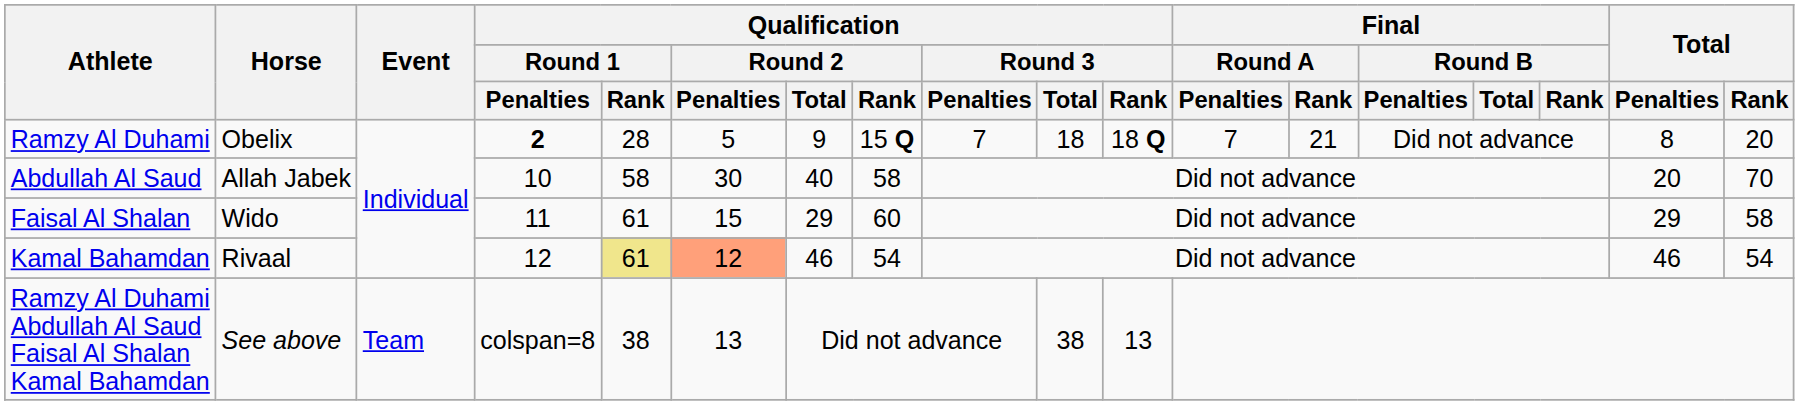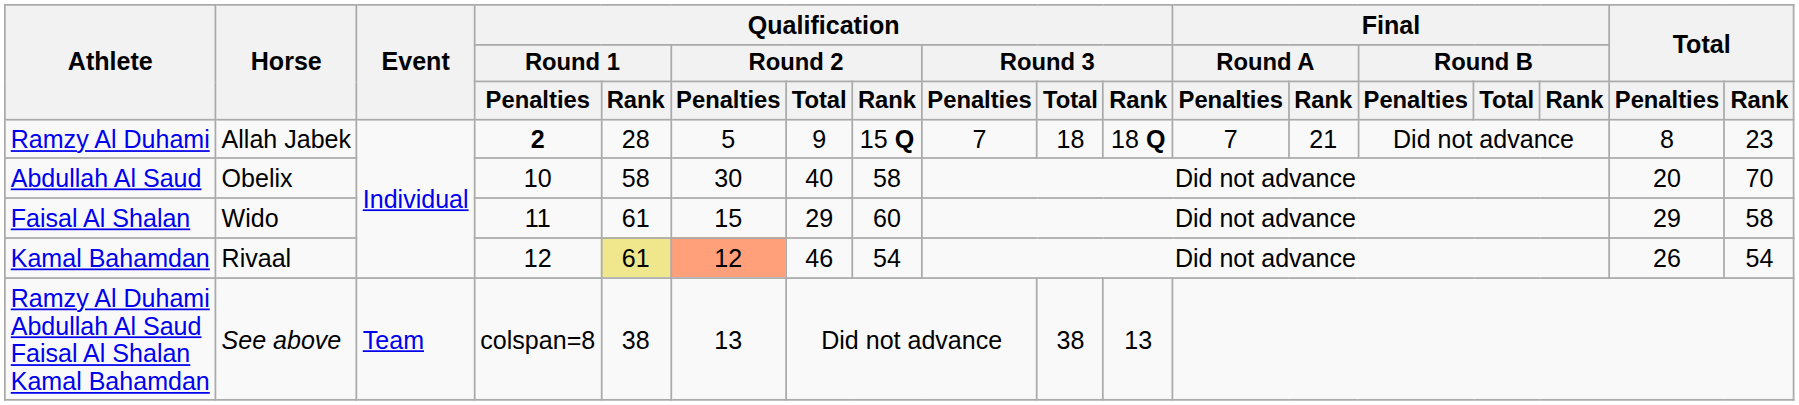(257, 139) Obelix -> (286, 139) Allah Jabek
(1759, 139) 20 -> (1759, 139) 23
(286, 179) Allah Jabek -> (257, 179) Obelix
(1667, 258) 46 -> (1667, 258) 26
